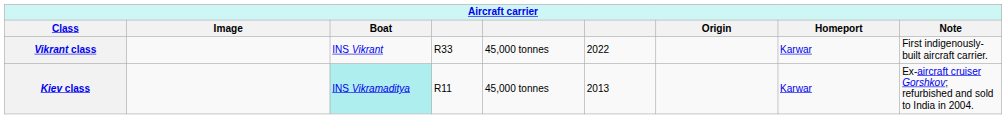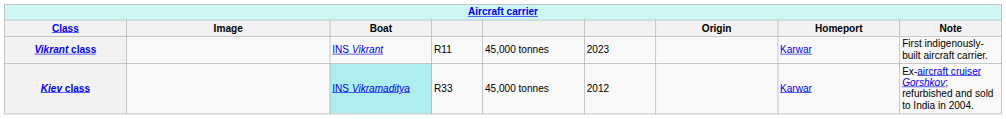(443, 50) R33 -> (443, 50) R11
(598, 50) 2022 -> (598, 50) 2023
(443, 88) R11 -> (443, 88) R33
(598, 88) 2013 -> (598, 88) 2012
